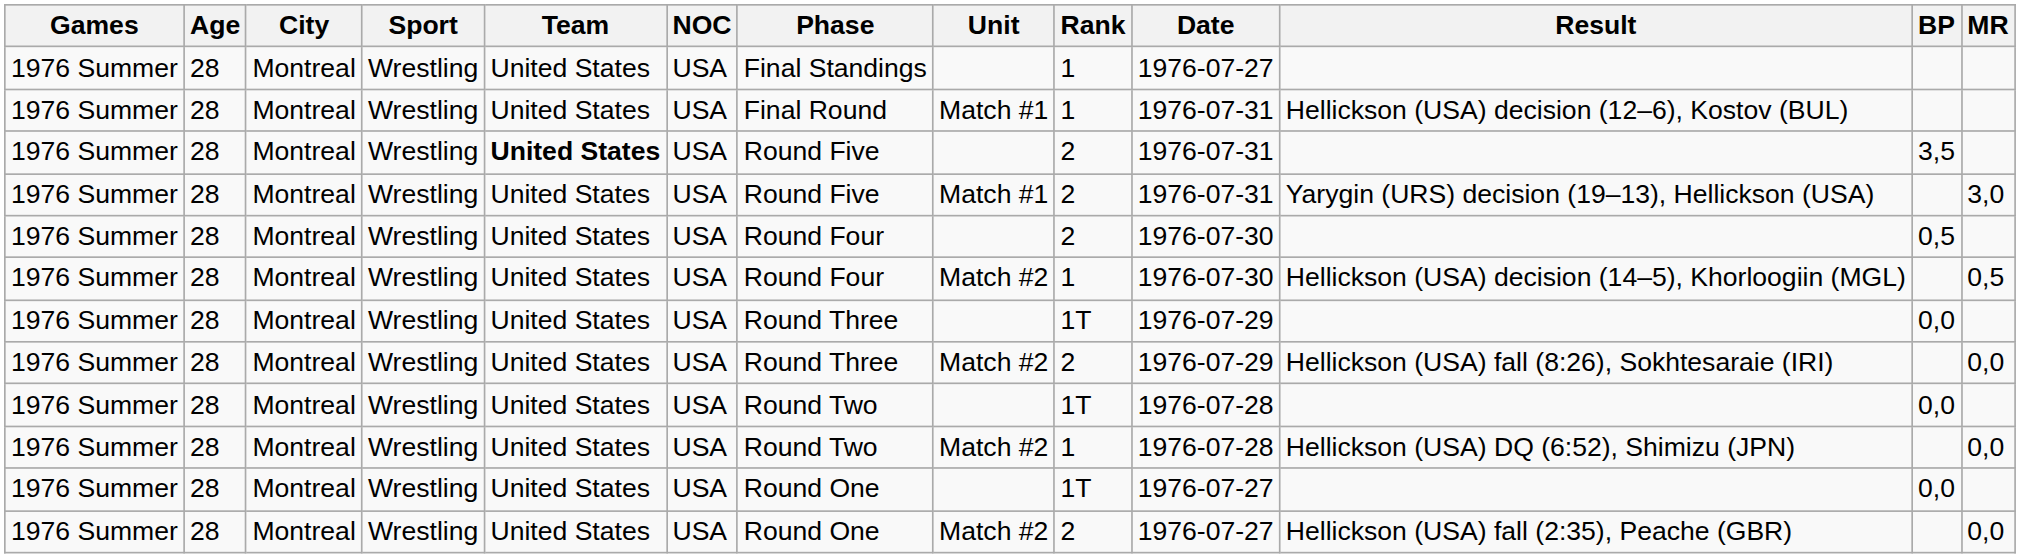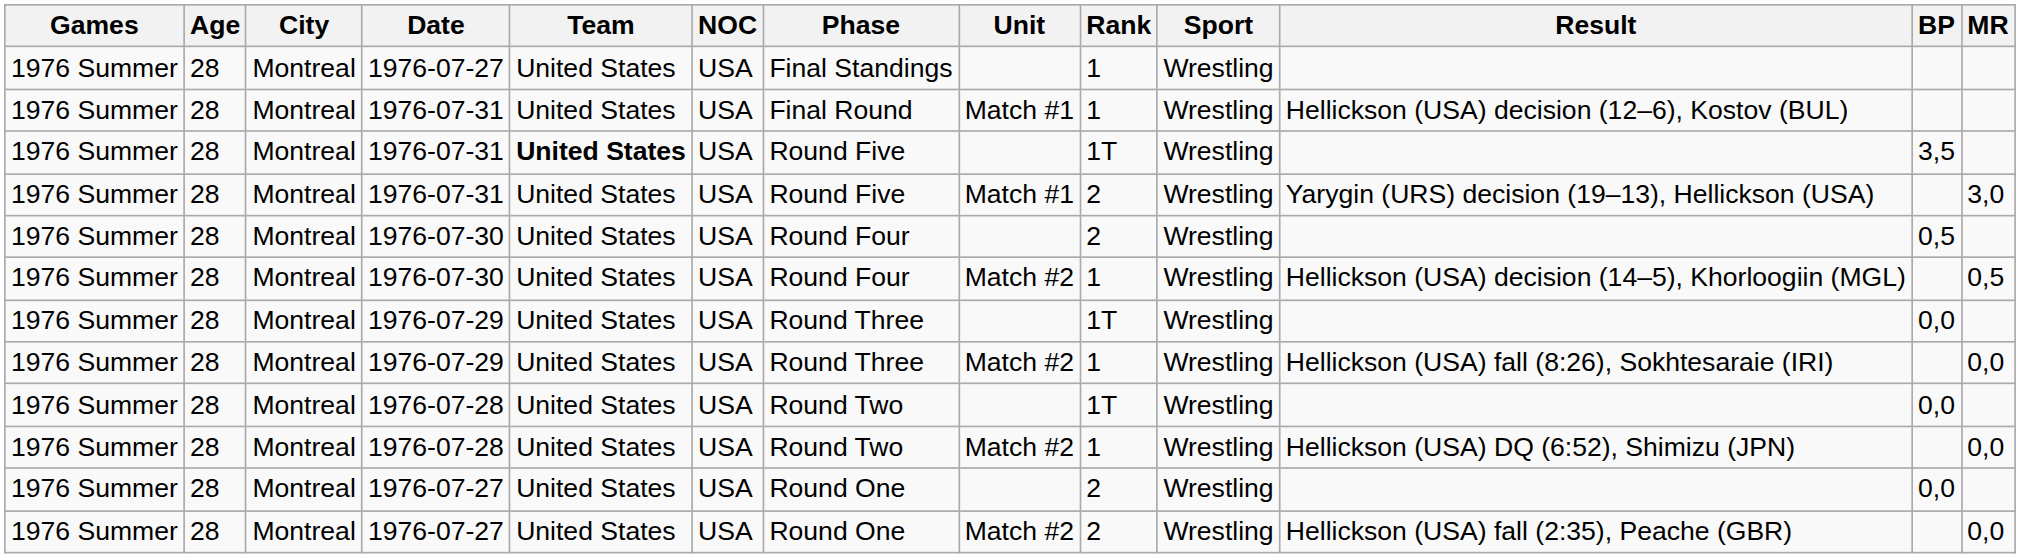columns swapped: (423, 25) <-> (1206, 25)
(1068, 151) 2 -> (1102, 151) 1T
(1068, 362) 2 -> (1094, 362) 1
(1076, 488) 1T -> (1094, 488) 2
